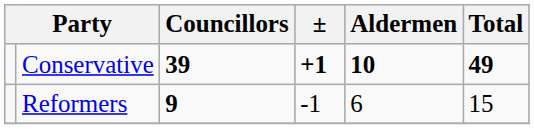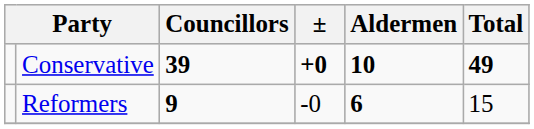(314, 63) +1 -> (314, 63) +0
(311, 103) -1 -> (311, 103) -0
(357, 103) normal -> (357, 103) bold
